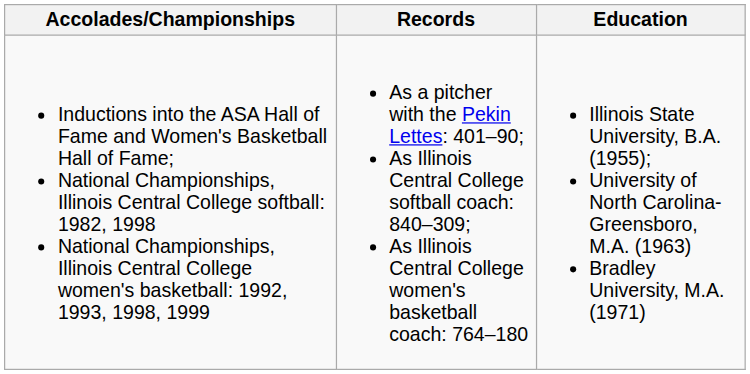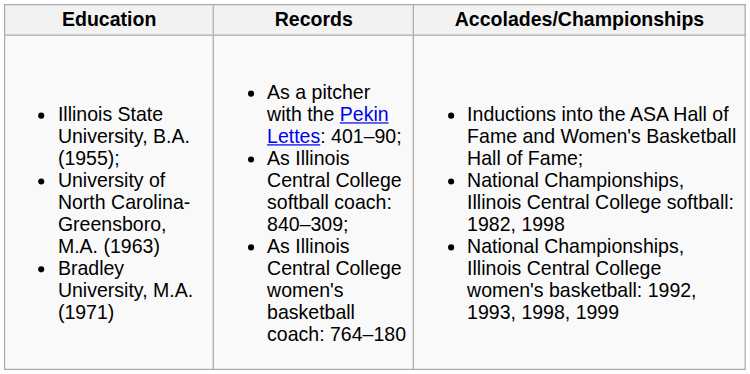columns swapped: (641, 19) <-> (170, 19)
